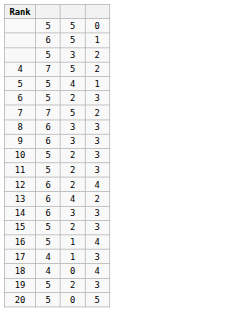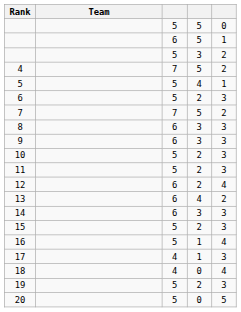+ column: (99, 12)
